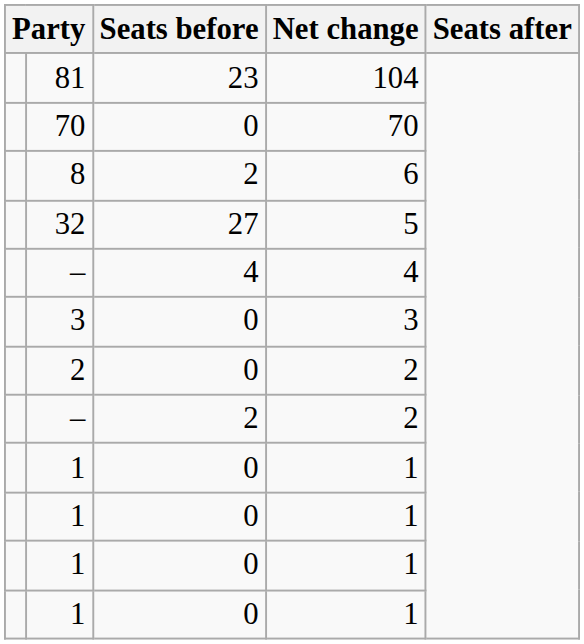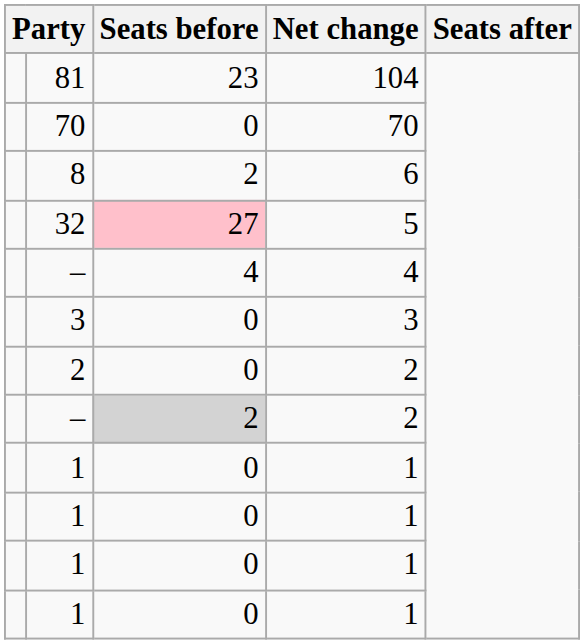(243, 223) no background -> (243, 223) pink background
(251, 418) no background -> (251, 418) lightgrey background
